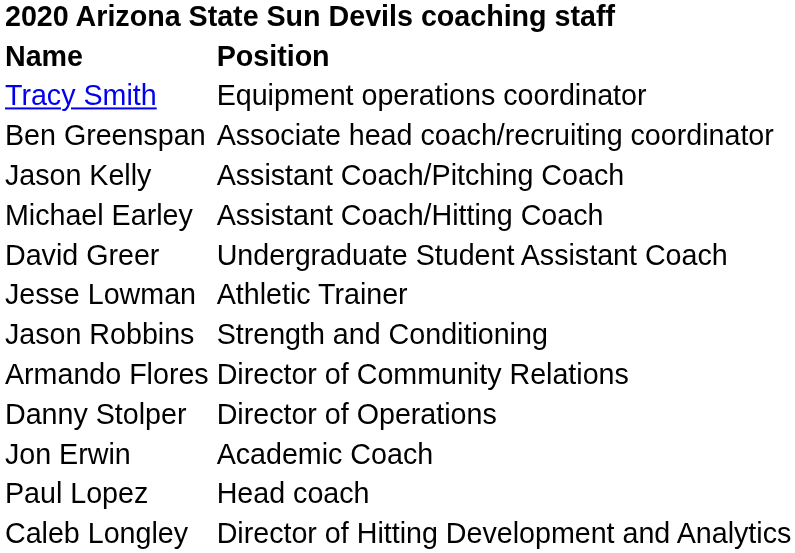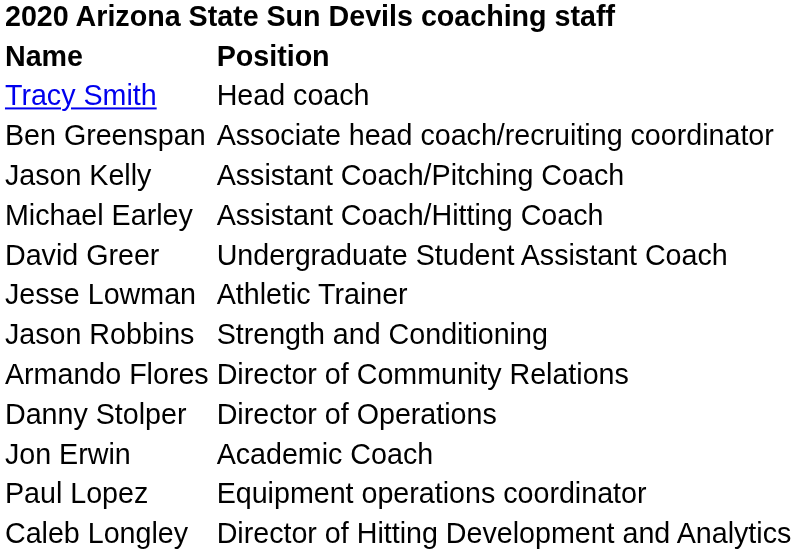(432, 95) Equipment operations coordinator -> (293, 95) Head coach
(293, 493) Head coach -> (432, 493) Equipment operations coordinator
